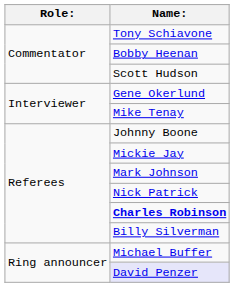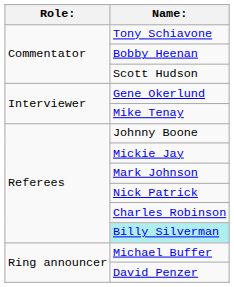(170, 213) bold -> (170, 213) normal
(166, 233) no background -> (166, 233) paleturquoise background
(155, 272) lavender background -> (155, 272) no background
